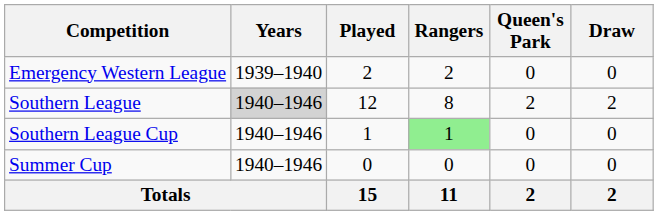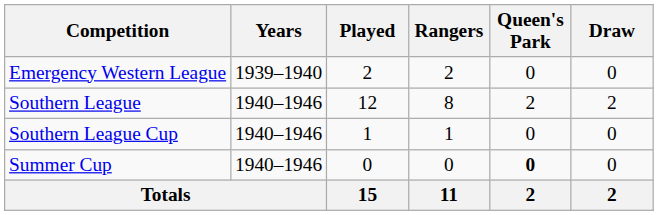(279, 103) lightgrey background -> (279, 103) no background
(449, 133) lightgreen background -> (449, 133) no background
(530, 164) normal -> (530, 164) bold
